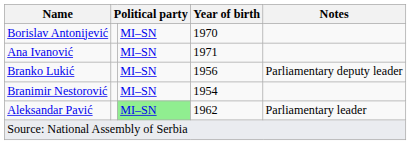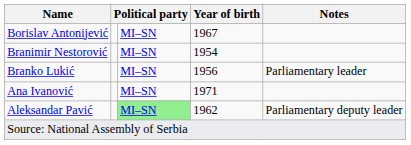(205, 33) 1970 -> (205, 33) 1967
rows swapped: (40, 52) <-> (57, 91)
(334, 71) Parliamentary deputy leader -> (316, 71) Parliamentary leader
(316, 110) Parliamentary leader -> (334, 110) Parliamentary deputy leader
